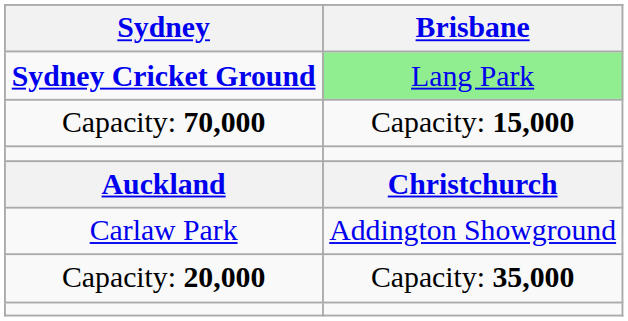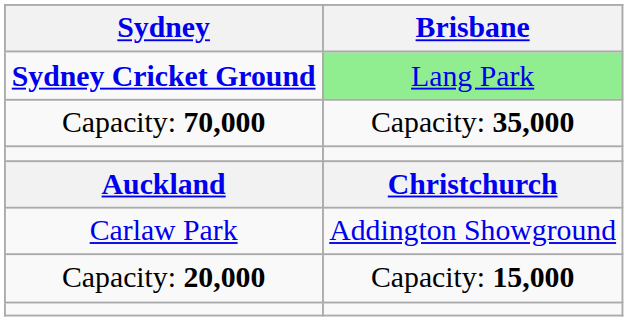(473, 122) Capacity: 15,000 -> (473, 122) Capacity: 35,000
(473, 277) Capacity: 35,000 -> (473, 277) Capacity: 15,000
